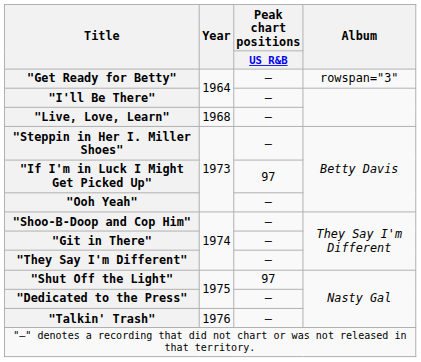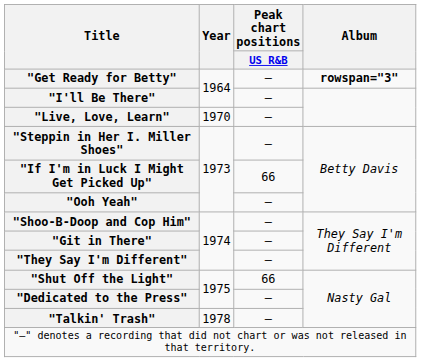(359, 79) normal -> (359, 79) bold
(216, 117) 1968 -> (216, 117) 1970
(268, 176) 97 -> (268, 176) 66
(268, 279) 97 -> (268, 279) 66
(216, 318) 1976 -> (216, 318) 1978
